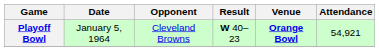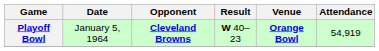(174, 33) normal -> (173, 33) bold
(346, 33) 54,921 -> (346, 33) 54,919
